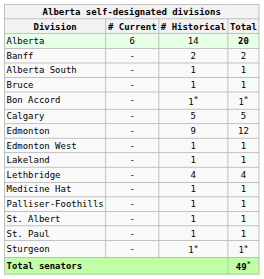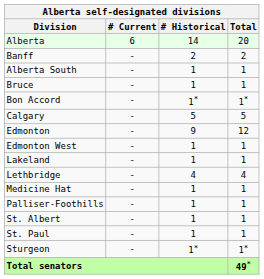(243, 41) bold -> (243, 41) normal
